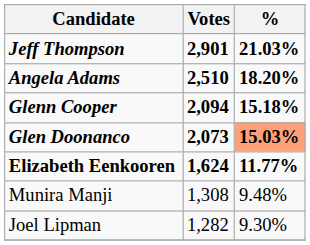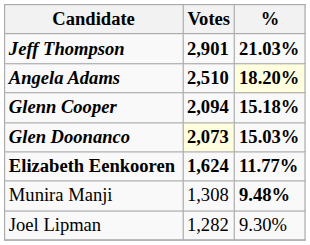(269, 78) no background -> (269, 78) lightyellow background
(208, 136) no background -> (208, 136) lightyellow background
(269, 136) lightsalmon background -> (269, 136) no background
(263, 195) normal -> (265, 195) bold
